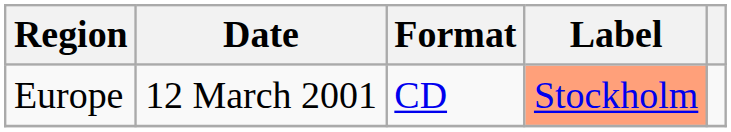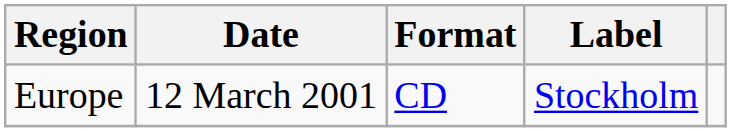(616, 94) lightsalmon background -> (616, 94) no background
